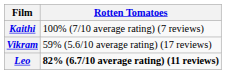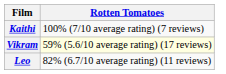(127, 45) no background -> (127, 45) lightyellow background
(131, 61) bold -> (127, 61) normal
